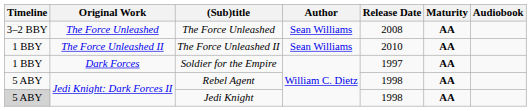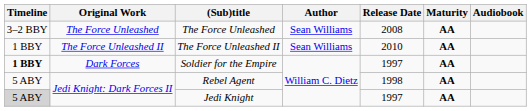(27, 64) normal -> (27, 64) bold
(392, 98) 1998 -> (392, 98) 1997
